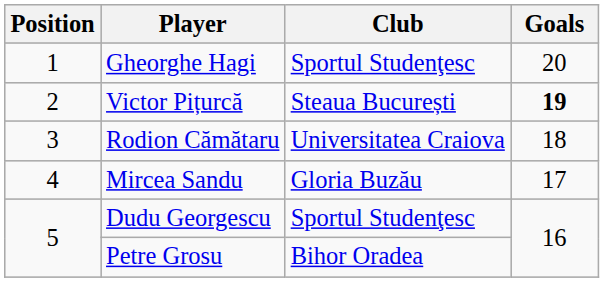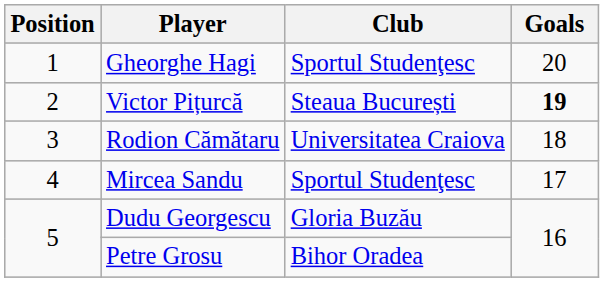(356, 179) Gloria Buzău -> (383, 179) Sportul Studenţesc
(383, 218) Sportul Studenţesc -> (356, 218) Gloria Buzău
